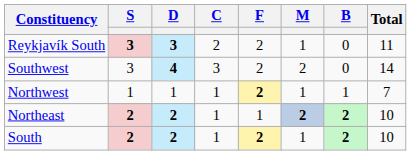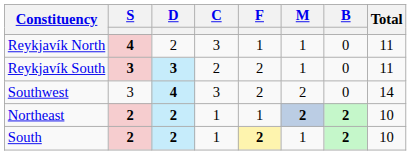+ row: (57, 45)
- row: (38, 92)
